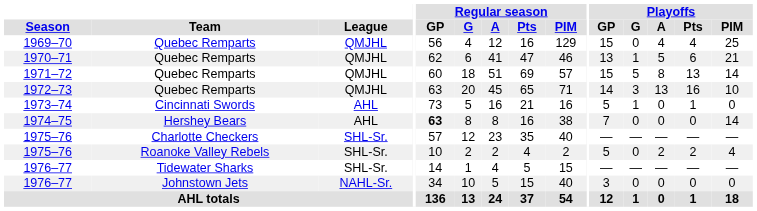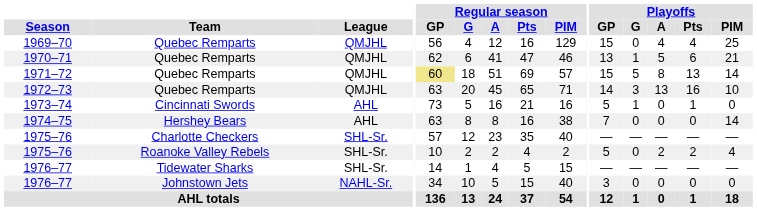(435, 74) no background -> (435, 74) khaki background
(435, 121) bold -> (435, 121) normal
